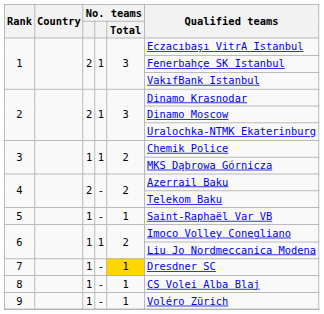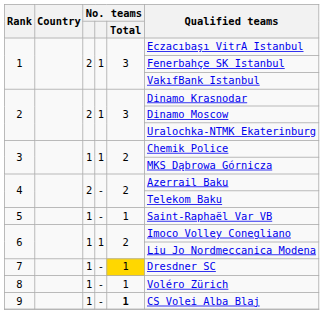(203, 284) CS Volei Alba Blaj -> (188, 284) Voléro Zürich
(126, 301) normal -> (126, 301) bold
(188, 301) Voléro Zürich -> (203, 301) CS Volei Alba Blaj
